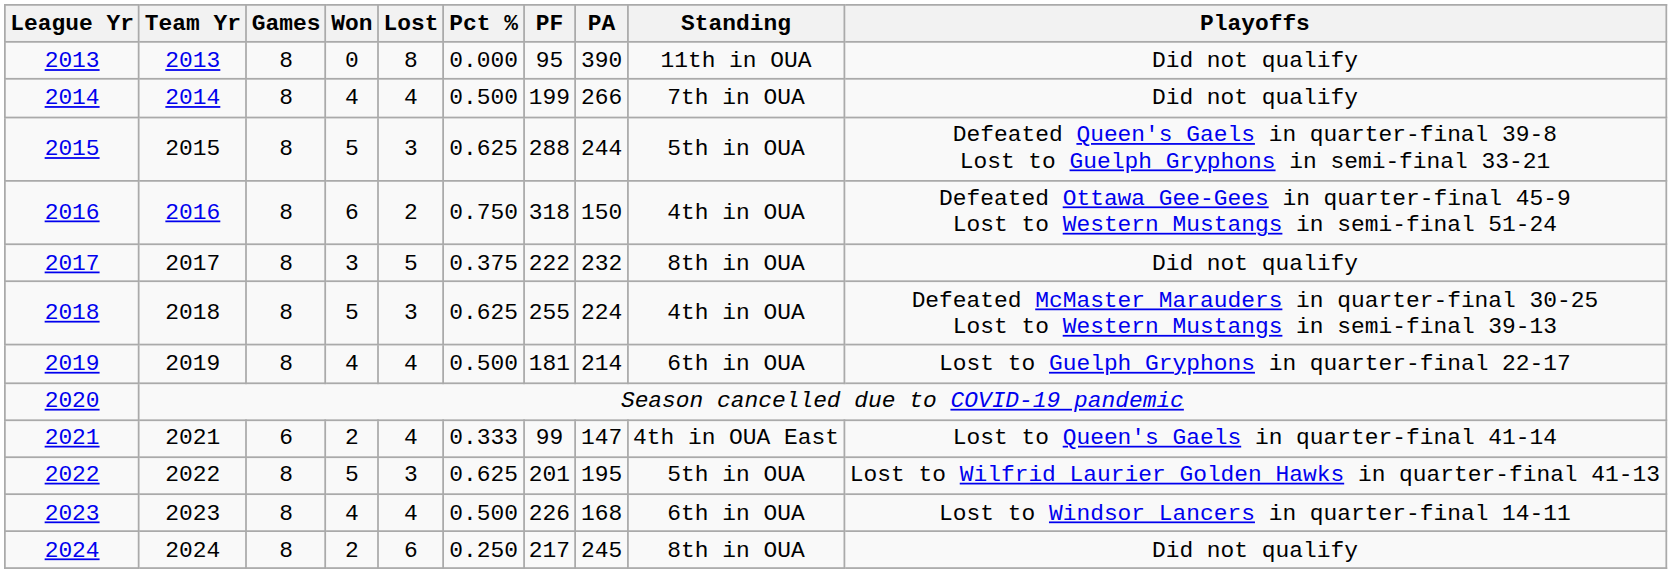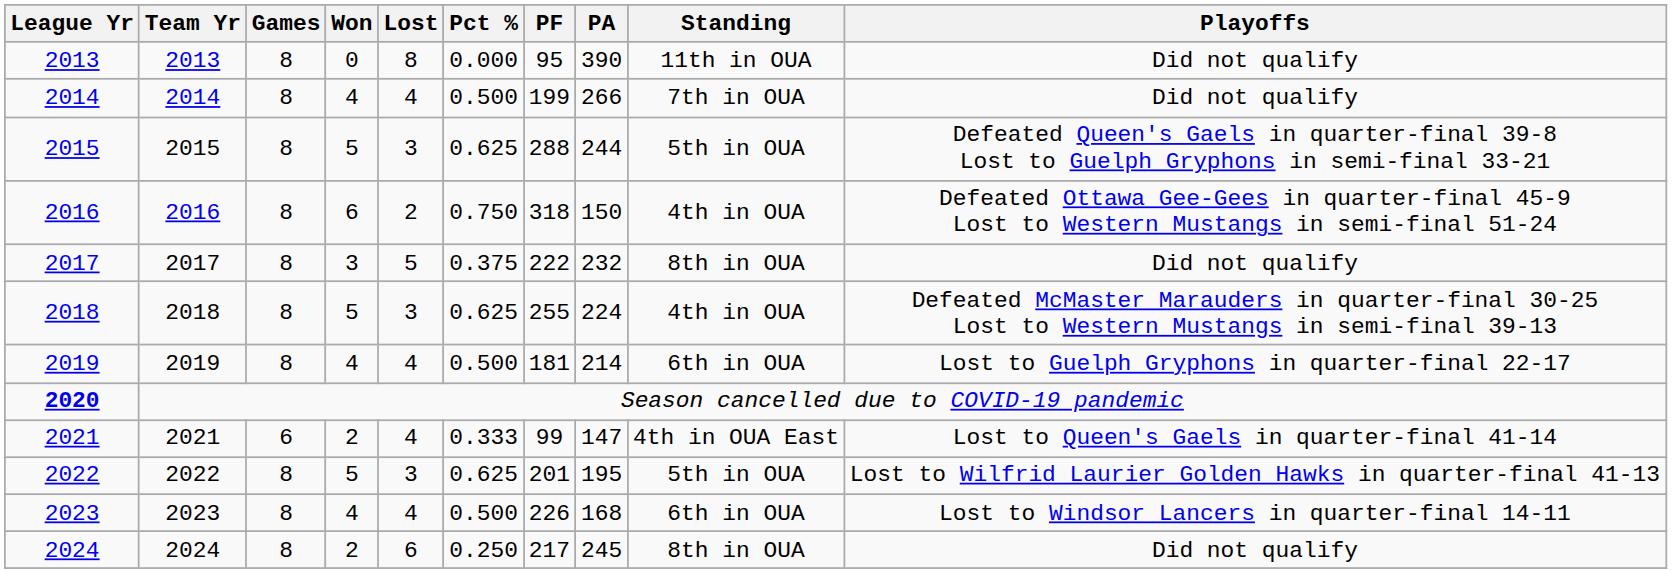(72, 401) normal -> (72, 401) bold
